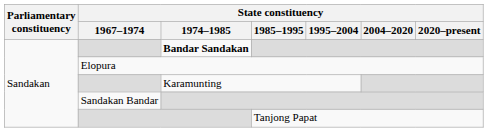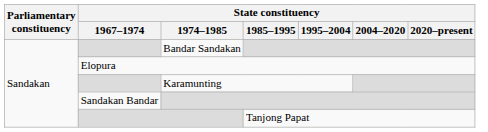(206, 48) bold -> (202, 48) normal
